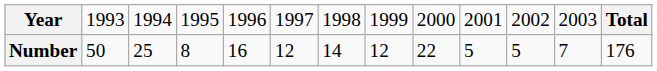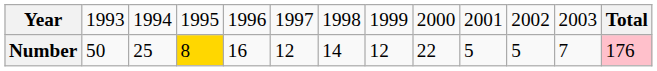(185, 50) no background -> (185, 50) gold background
(620, 50) no background -> (620, 50) pink background
